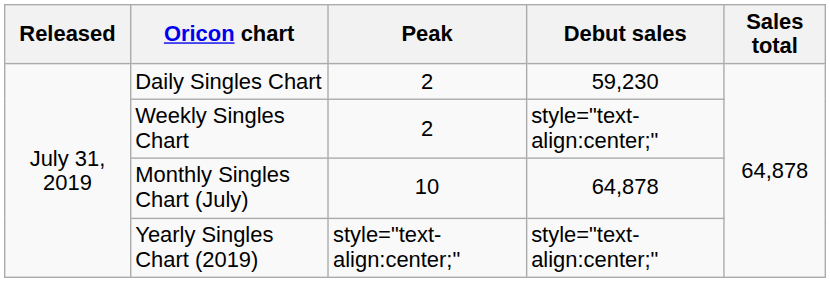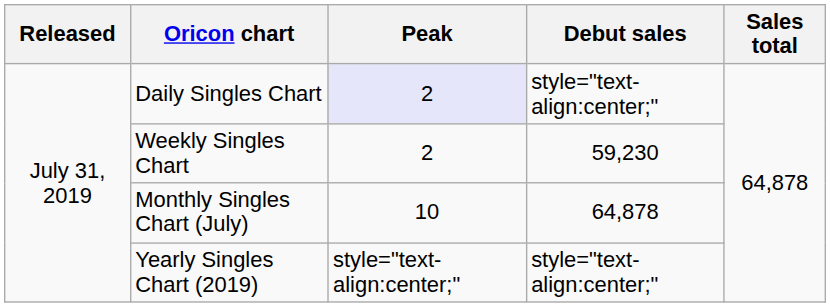(427, 81) no background -> (427, 93) lavender background
(625, 81) 59,230 -> (595, 93) style="text-align:center;"
(595, 128) style="text-align:center;" -> (625, 153) 59,230
